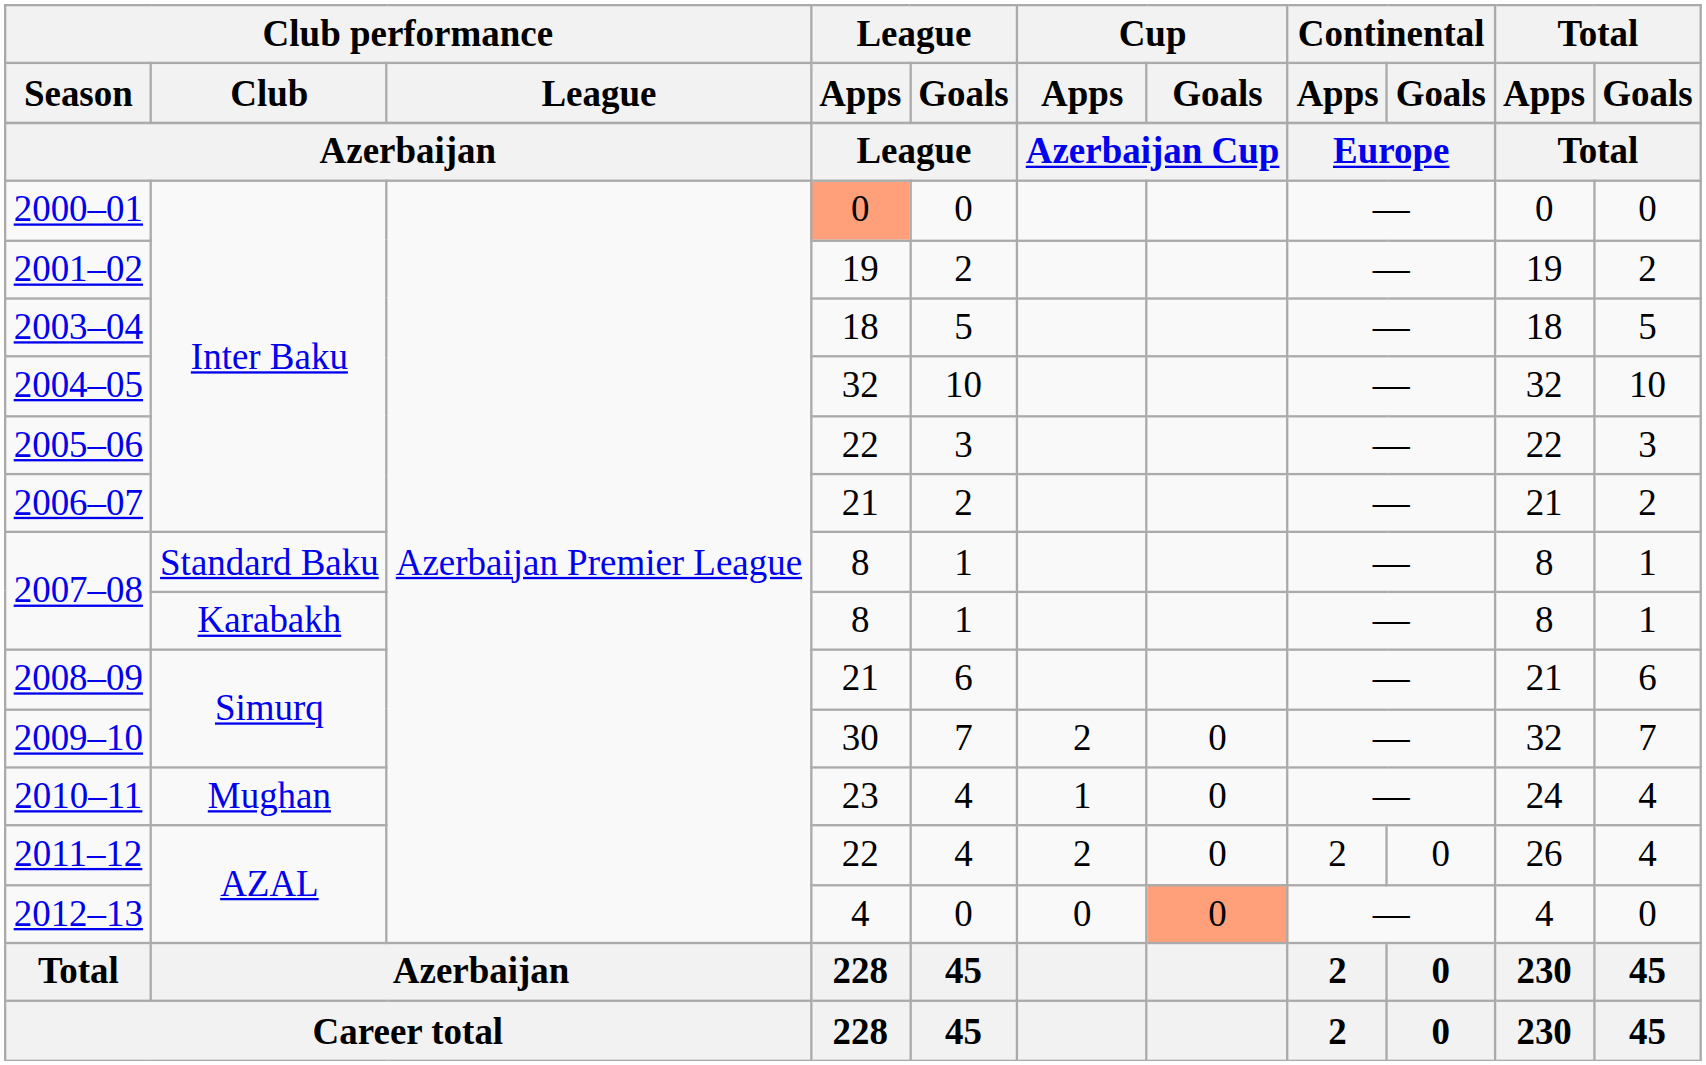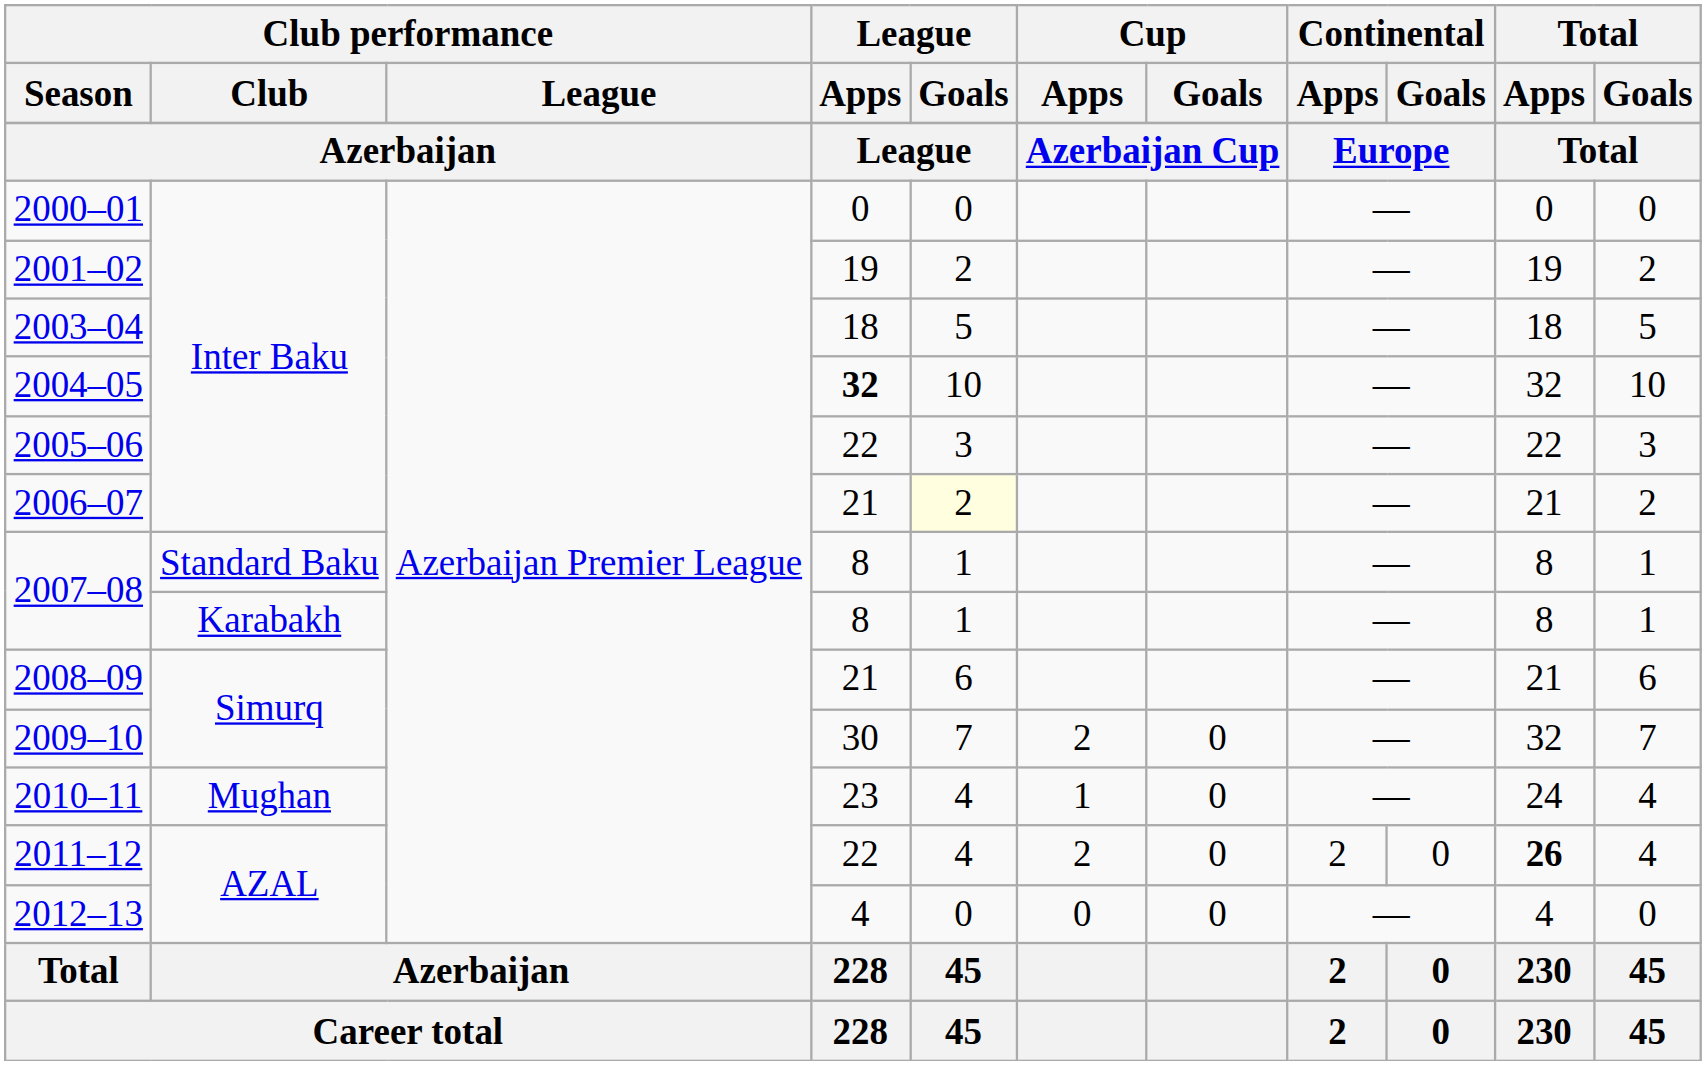(860, 209) lightsalmon background -> (860, 209) no background
(860, 385) normal -> (860, 385) bold
(964, 502) no background -> (964, 502) lightyellow background
(1544, 854) normal -> (1544, 854) bold
(1218, 913) lightsalmon background -> (1218, 913) no background
